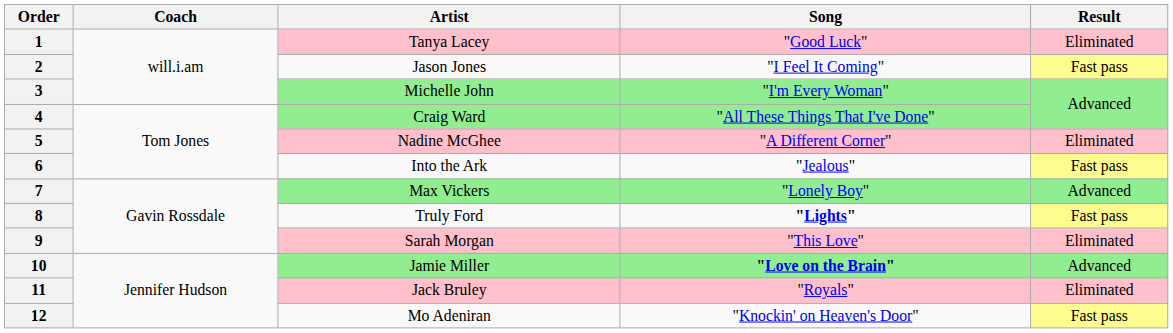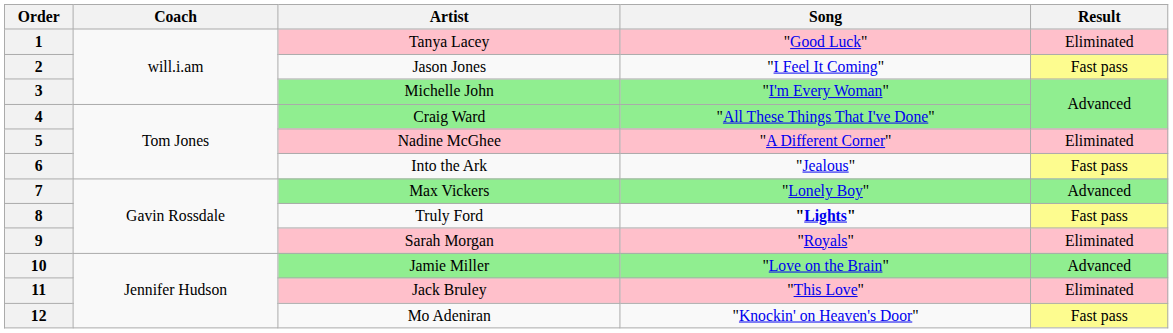(826, 240) "This Love" -> (826, 240) "Royals"
(826, 265) bold -> (826, 265) normal
(826, 290) "Royals" -> (826, 290) "This Love"
